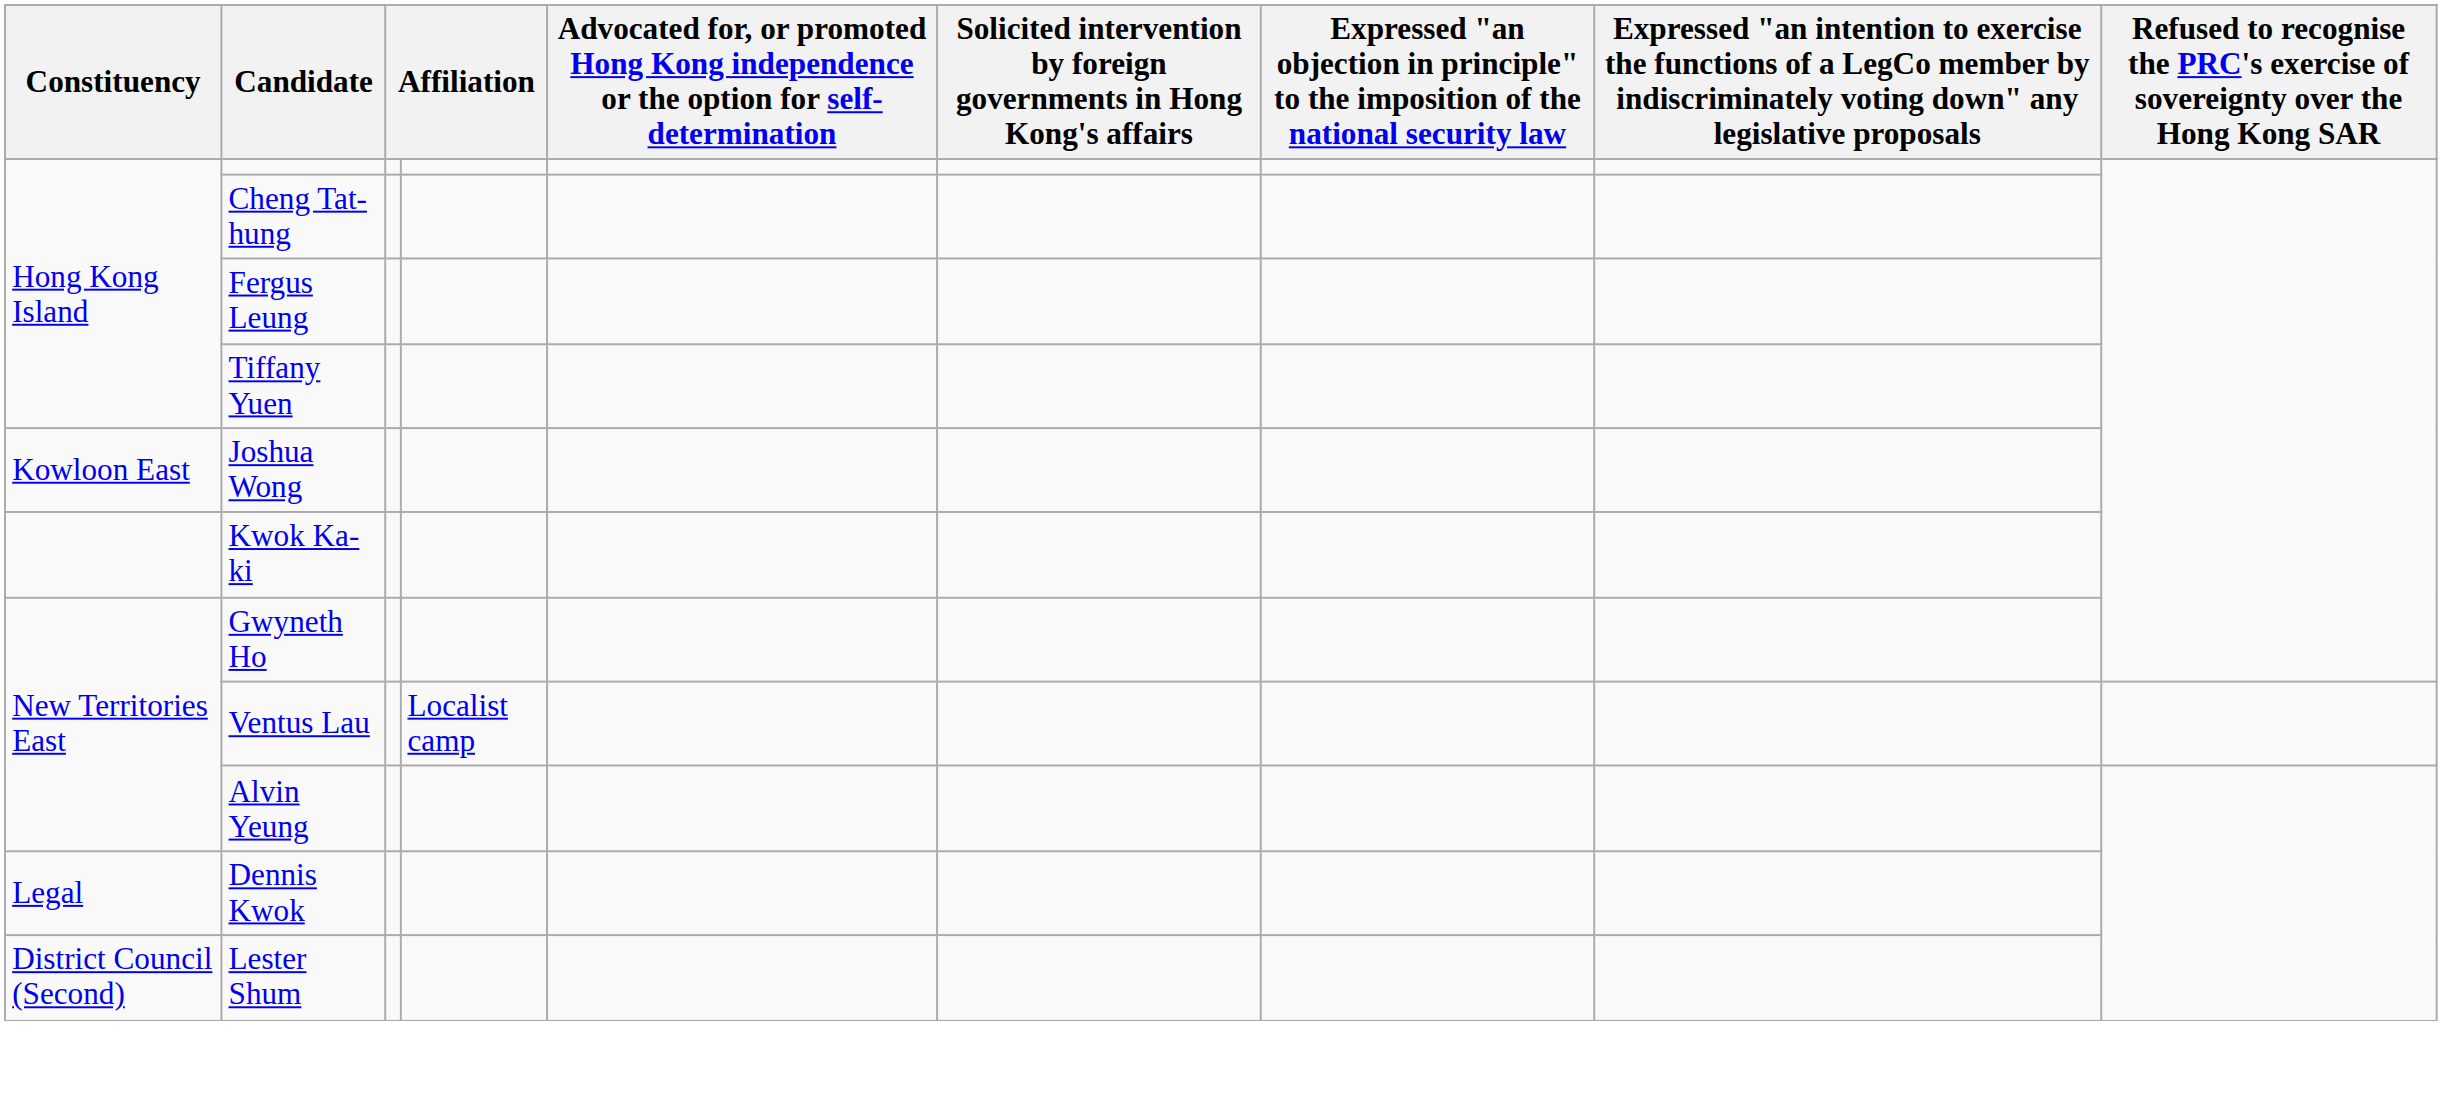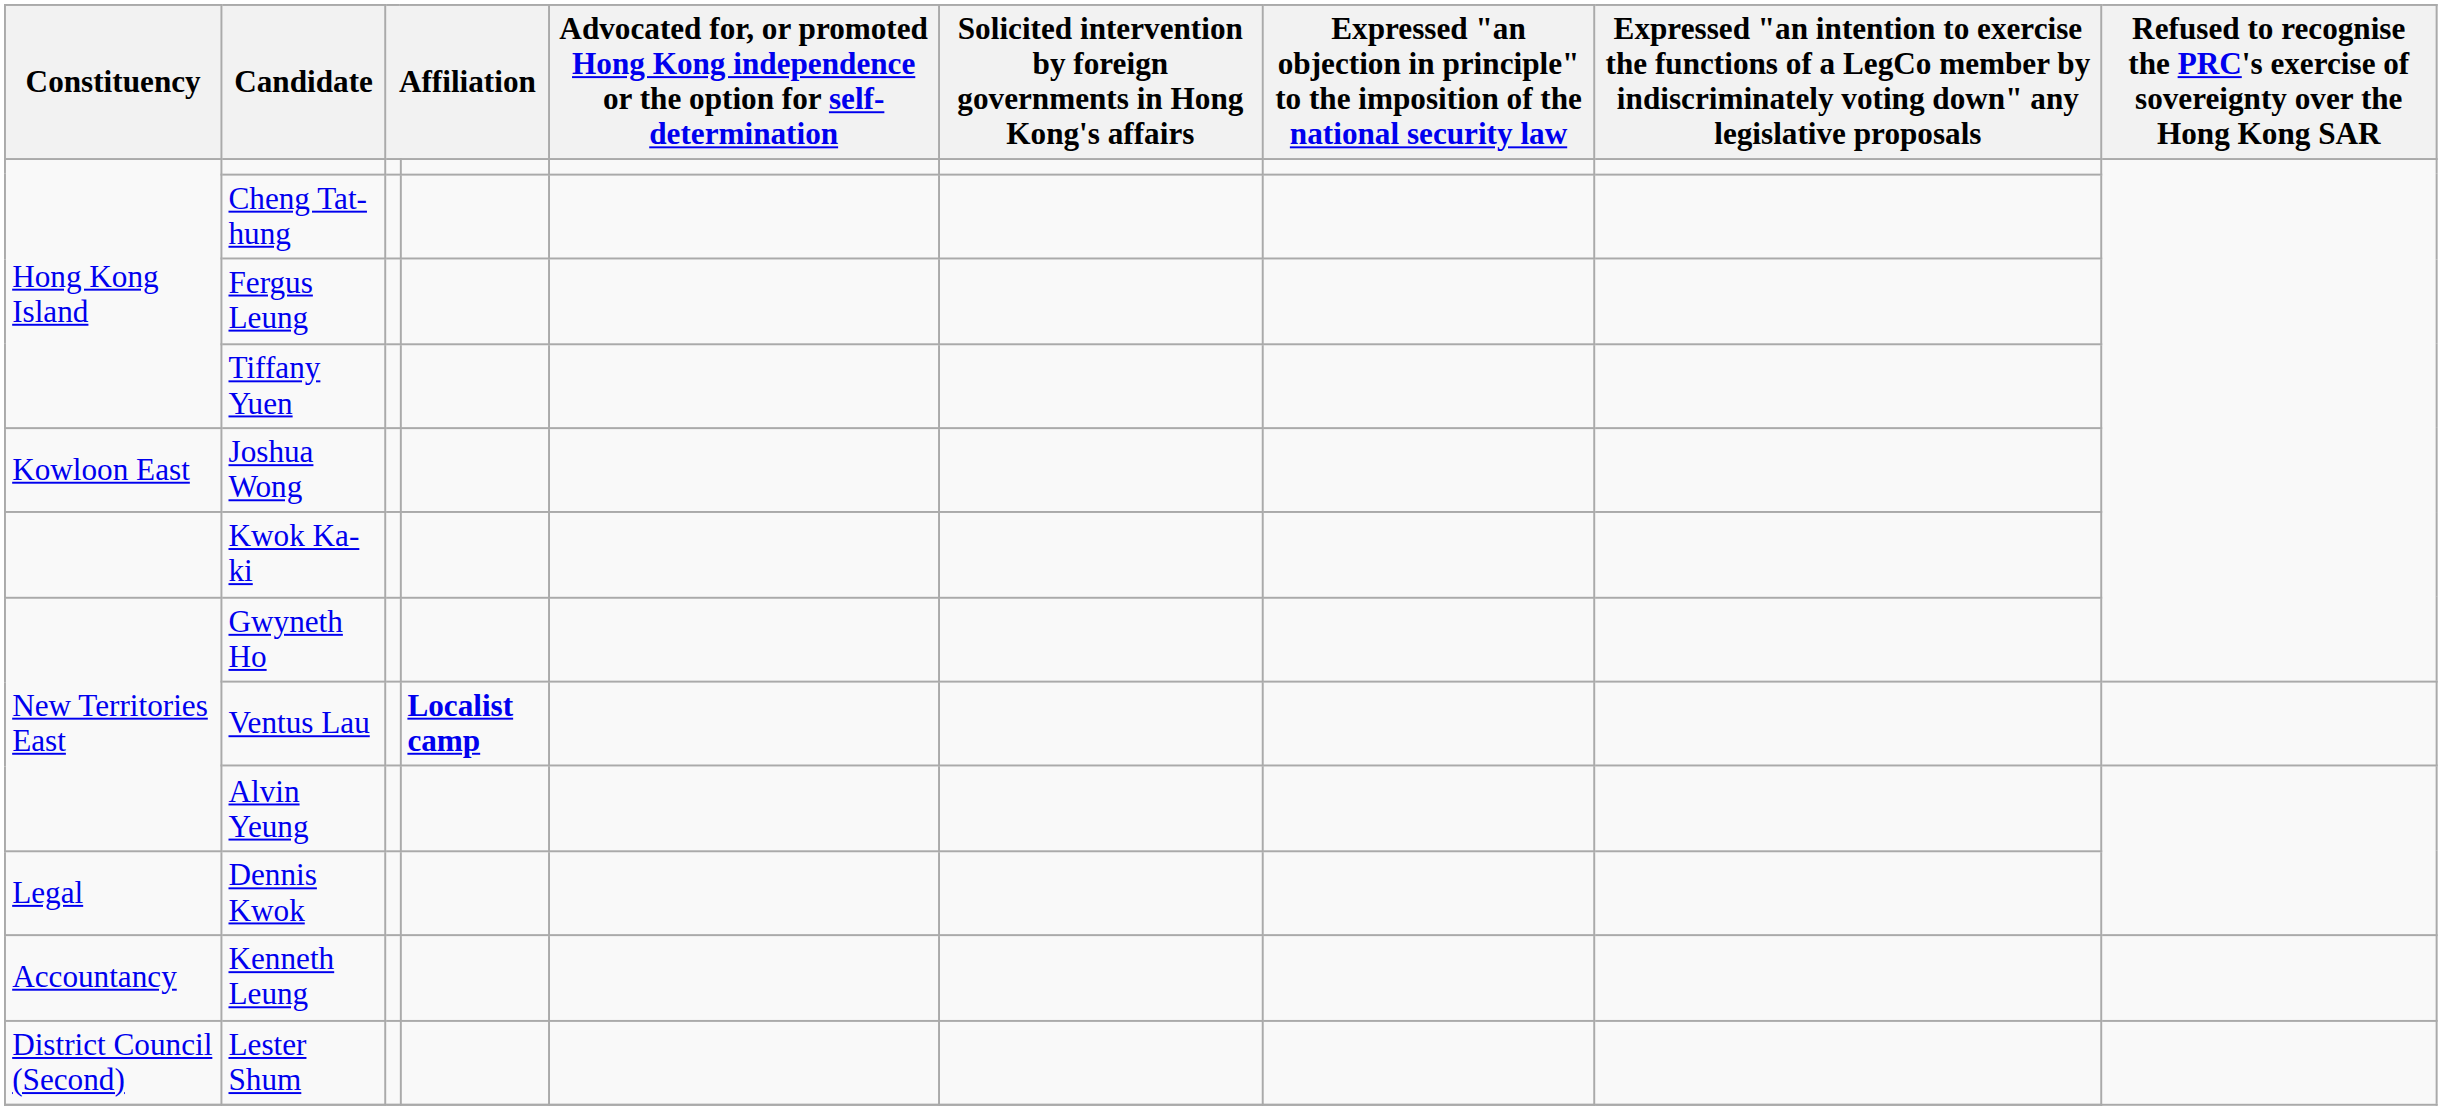(458, 723) normal -> (460, 723) bold
+ row: (94, 977)
